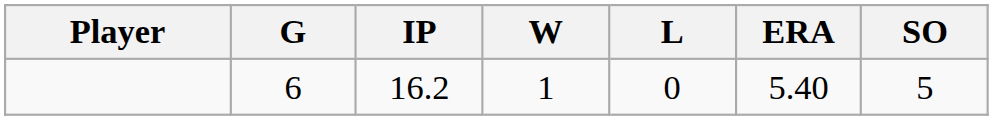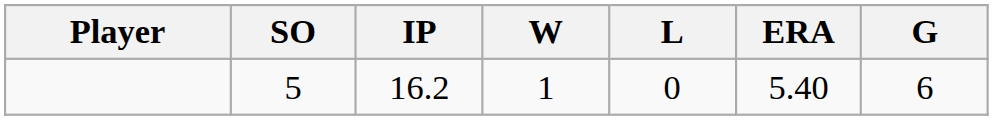columns swapped: (293, 31) <-> (925, 31)
